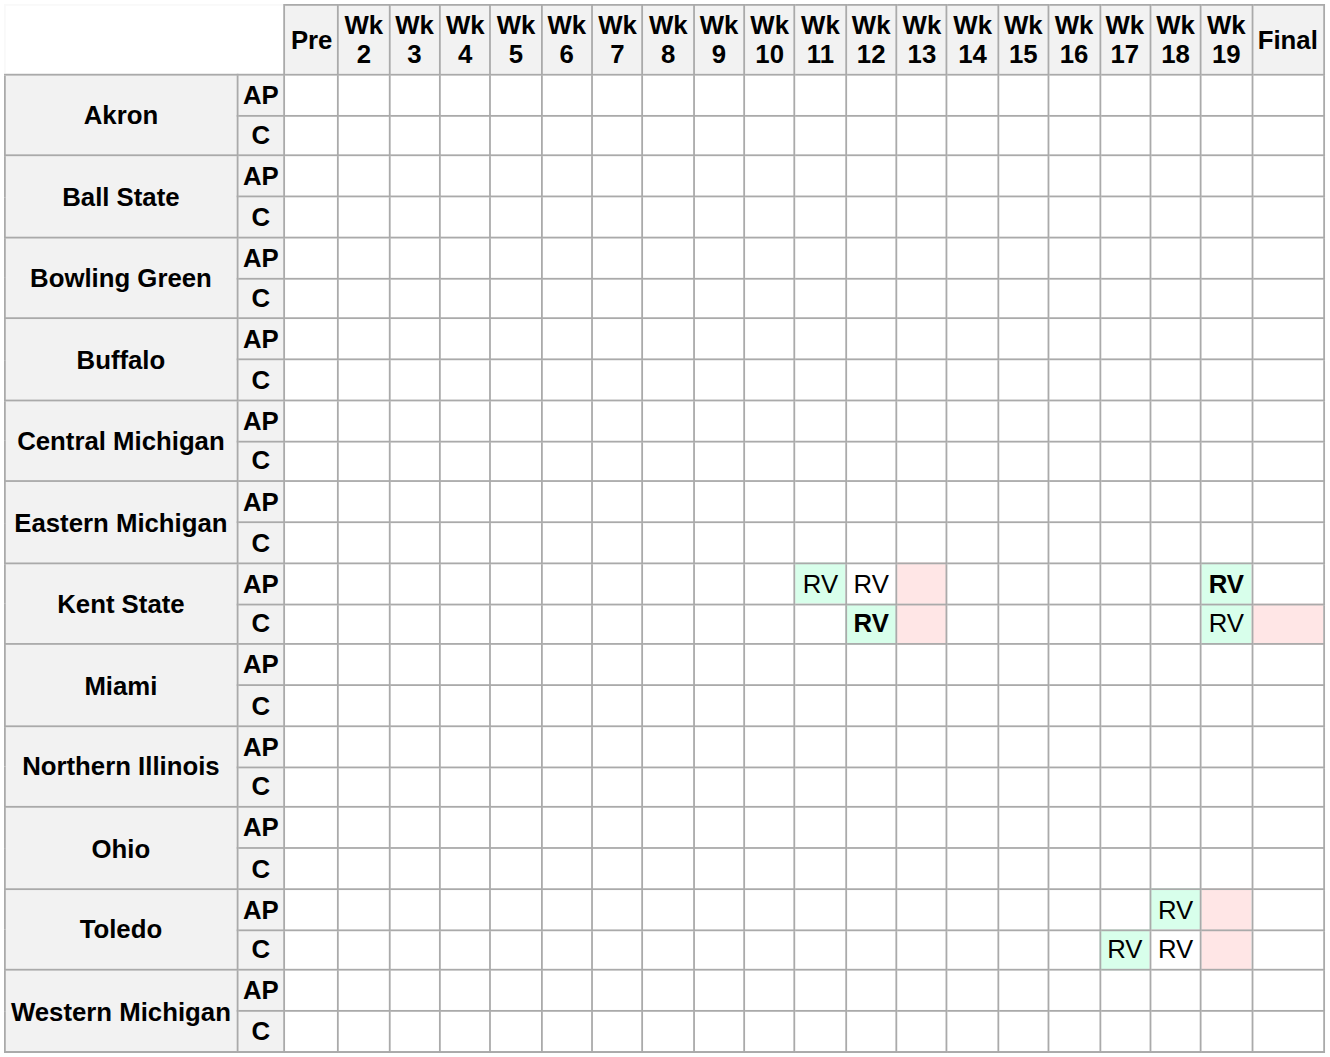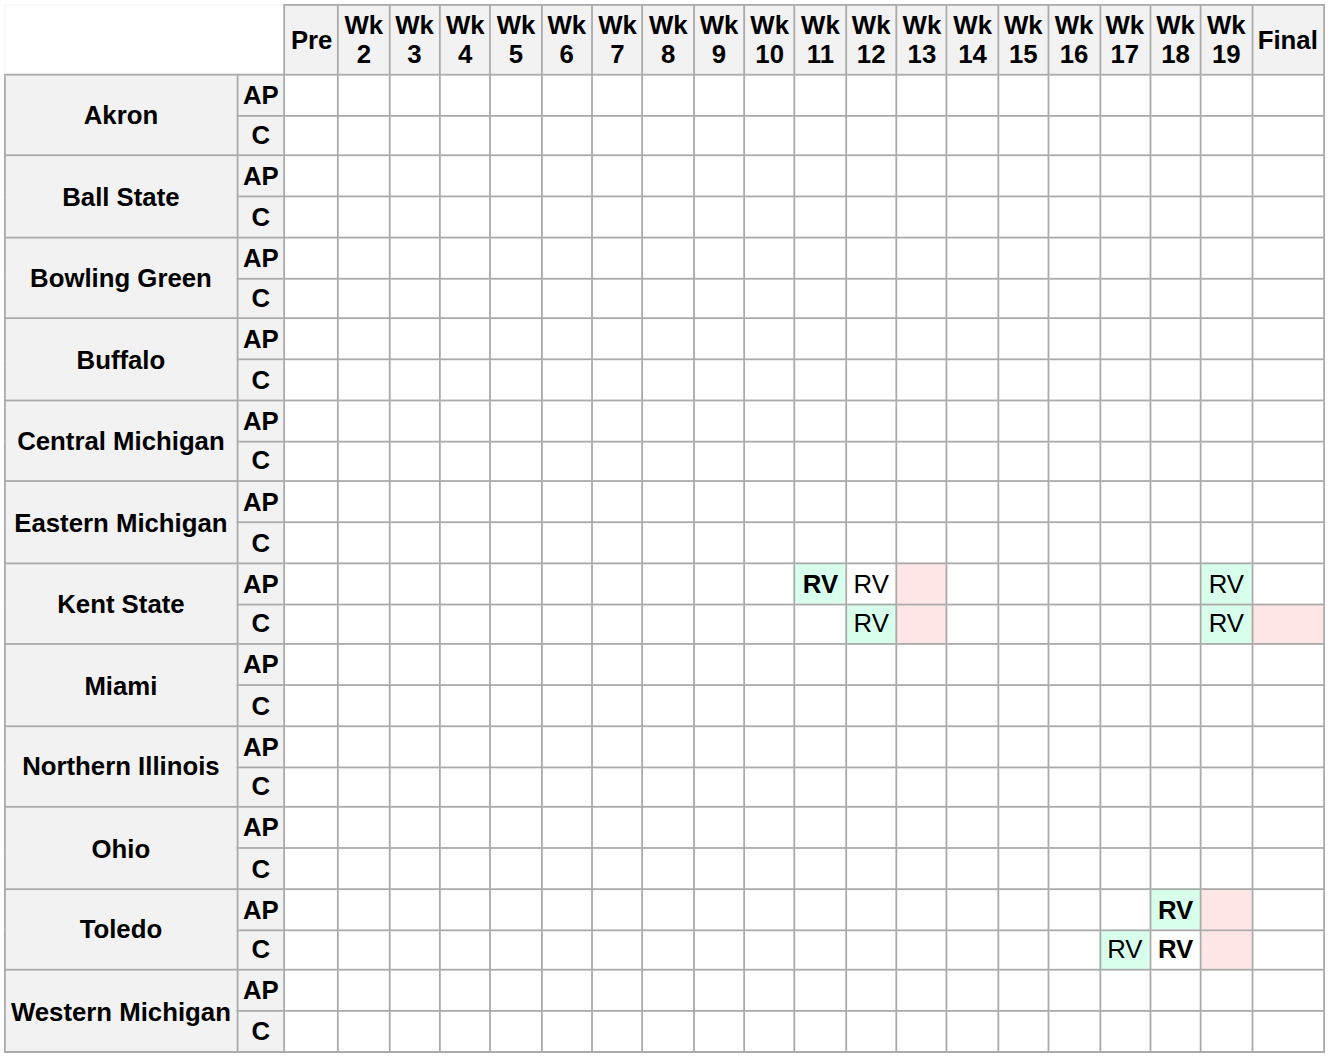(820, 584) normal -> (820, 584) bold
(1226, 584) bold -> (1226, 584) normal
(871, 624) bold -> (871, 624) normal
(1176, 909) normal -> (1176, 909) bold
(1176, 950) normal -> (1176, 950) bold
